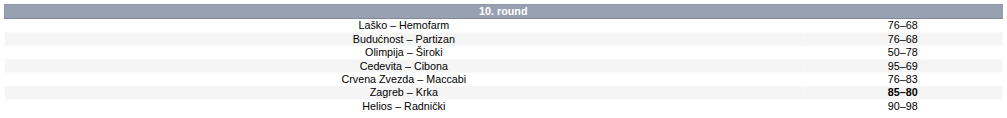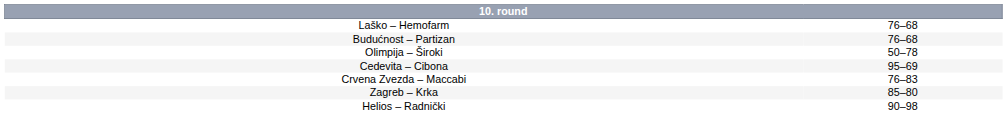(903, 93) bold -> (903, 93) normal
